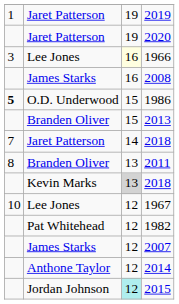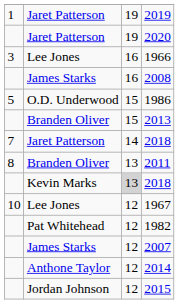(131, 57) lightyellow background -> (131, 57) no background
(11, 99) bold -> (11, 99) normal
(131, 288) paleturquoise background -> (131, 288) no background
